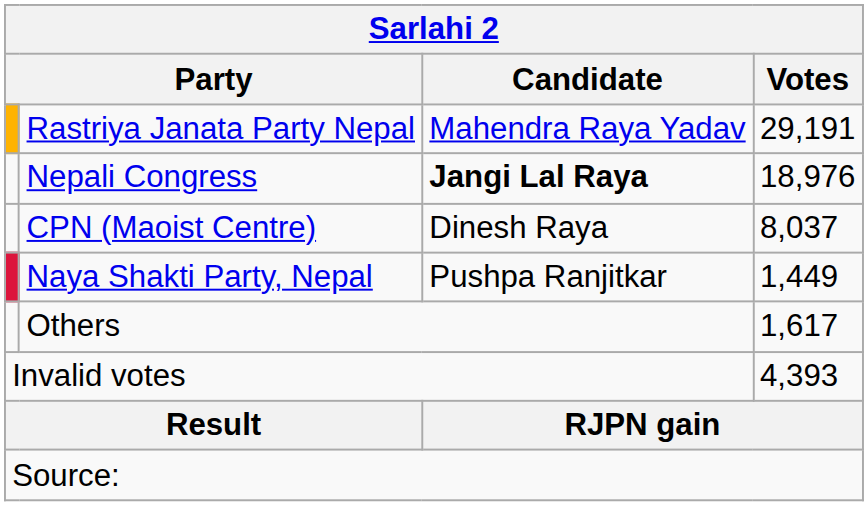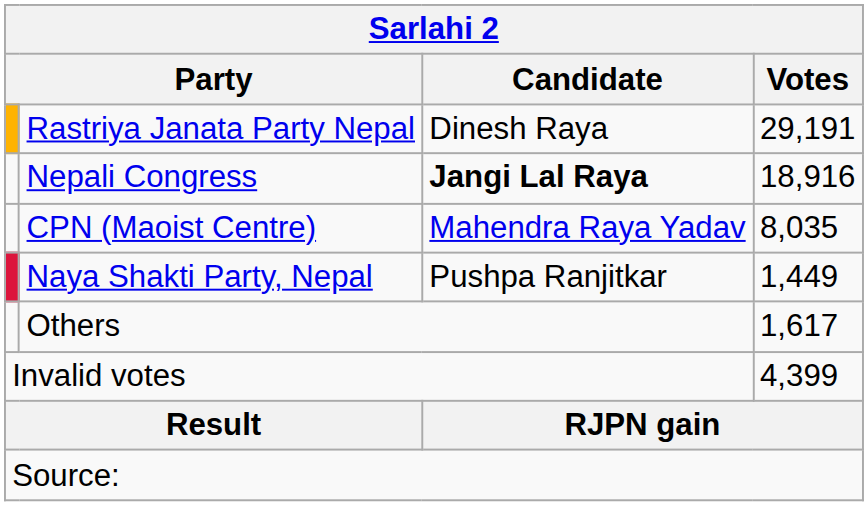(588, 128) Mahendra Raya Yadav -> (519, 128) Dinesh Raya
(808, 177) 18,976 -> (808, 177) 18,916
(519, 227) Dinesh Raya -> (588, 227) Mahendra Raya Yadav
(799, 227) 8,037 -> (799, 227) 8,035
(799, 375) 4,393 -> (799, 375) 4,399
